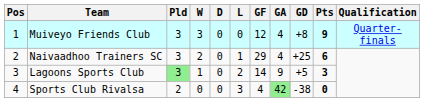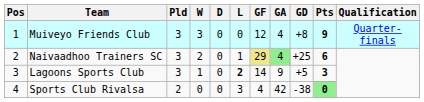(260, 57) no background -> (260, 57) khaki background
(280, 57) no background -> (280, 57) lightgreen background
(178, 73) lightgreen background -> (178, 73) no background
(240, 73) normal -> (240, 73) bold
(280, 89) lightgreen background -> (280, 89) no background
(325, 89) no background -> (325, 89) lightgreen background
